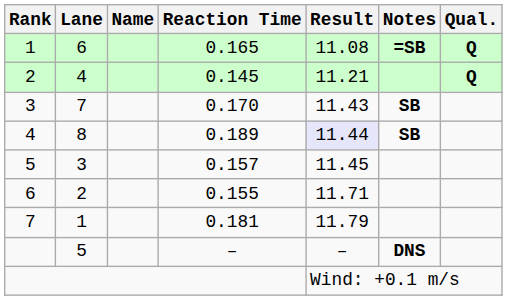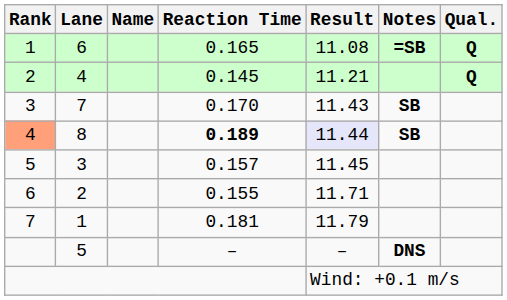(30, 135) no background -> (30, 135) lightsalmon background
(232, 135) normal -> (232, 135) bold
